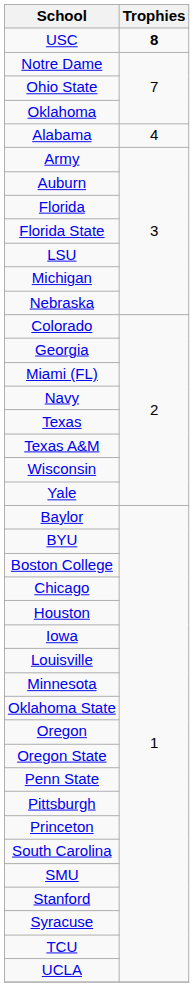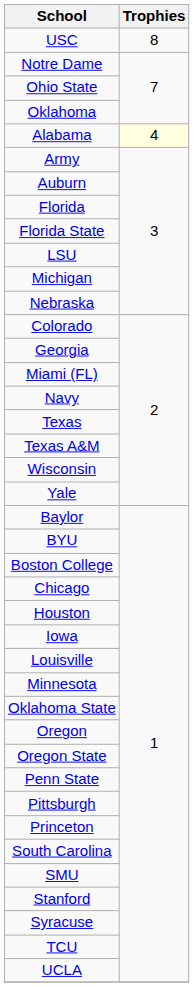(154, 40) bold -> (154, 40) normal
(154, 135) no background -> (154, 135) lightyellow background
